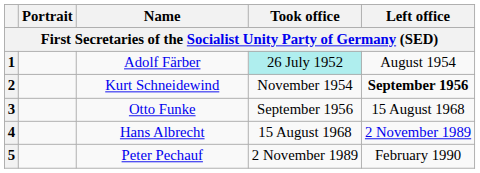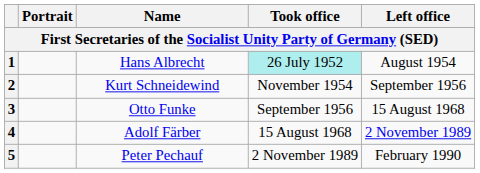(162, 62) Adolf Färber -> (162, 62) Hans Albrecht
(418, 86) bold -> (418, 86) normal
(162, 132) Hans Albrecht -> (162, 132) Adolf Färber
